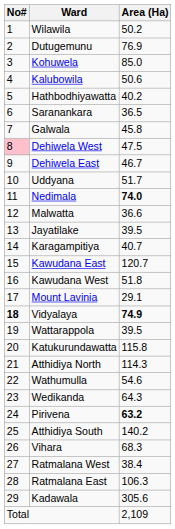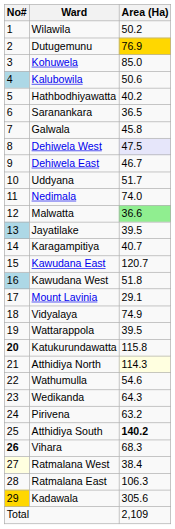(132, 46) no background -> (132, 46) gold background
(10, 79) no background -> (10, 79) lightblue background
(10, 146) pink background -> (10, 146) no background
(132, 146) no background -> (132, 146) lavender background
(132, 197) bold -> (132, 197) normal
(132, 213) no background -> (132, 213) lightgreen background
(13, 230) no background -> (13, 230) lightblue background
(13, 280) no background -> (13, 280) lightblue background
(13, 314) bold -> (13, 314) normal
(132, 314) bold -> (132, 314) normal
(13, 347) normal -> (13, 347) bold
(134, 364) no background -> (134, 364) lightyellow background
(132, 414) bold -> (132, 414) normal
(135, 431) normal -> (135, 431) bold
(13, 448) normal -> (13, 448) bold
(13, 465) no background -> (13, 465) lightyellow background
(13, 498) no background -> (13, 498) gold background
